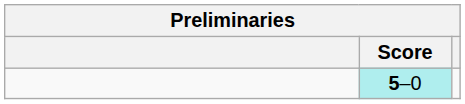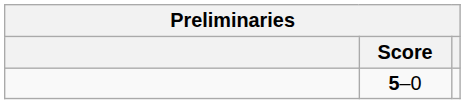(405, 84) paleturquoise background -> (405, 84) no background
